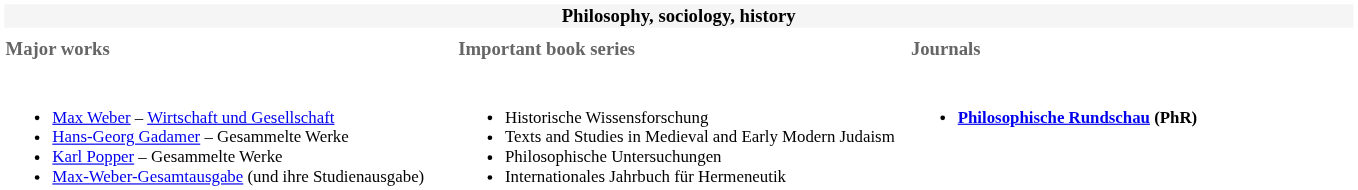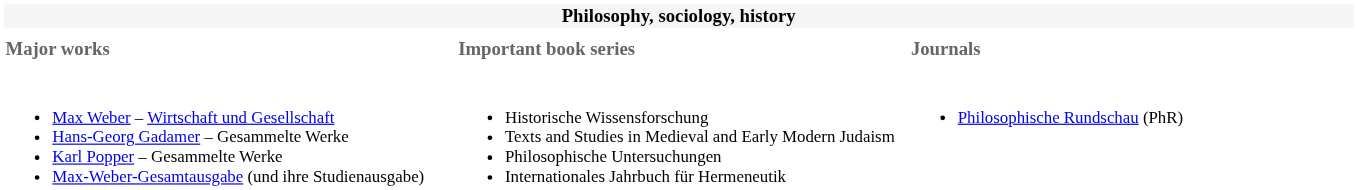(1131, 118) bold -> (1131, 118) normal
